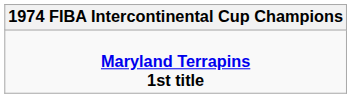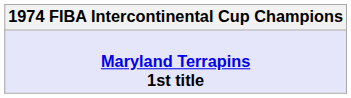(176, 70) no background -> (176, 70) lavender background
